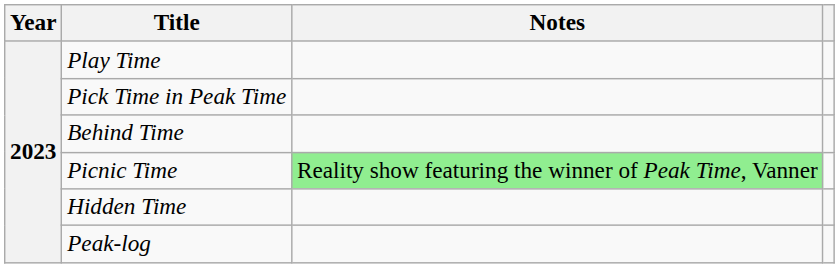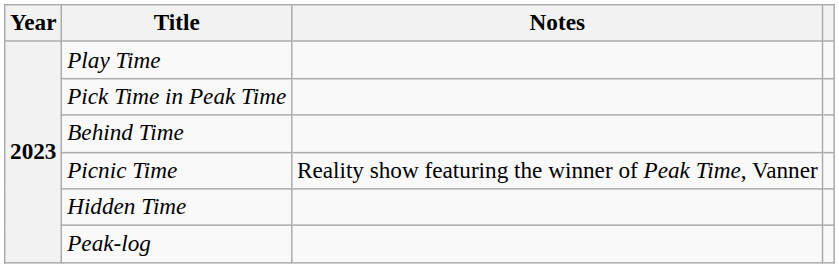(557, 170) lightgreen background -> (557, 170) no background
